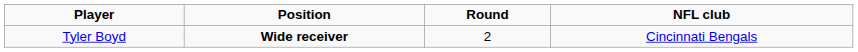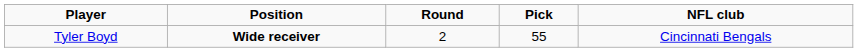+ column: (539, 15)
